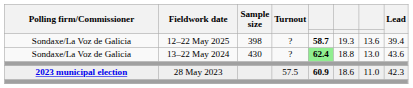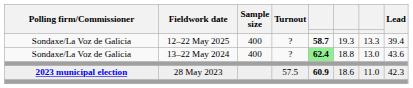(255, 41) 398 -> (255, 41) 400
(371, 41) 13.6 -> (371, 41) 13.3
(255, 54) 430 -> (255, 54) 400
